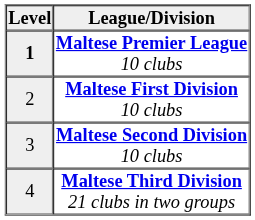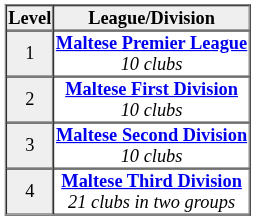(30, 53) bold -> (30, 53) normal
